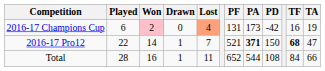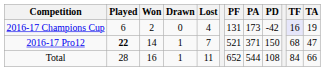(152, 27) pink background -> (152, 27) no background
(208, 27) lightsalmon background -> (208, 27) no background
(295, 27) no background -> (295, 27) lavender background
(123, 43) normal -> (123, 43) bold
(253, 43) bold -> (253, 43) normal
(295, 43) bold -> (295, 43) normal
